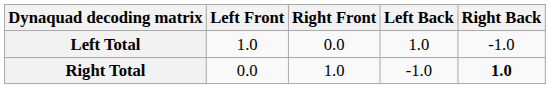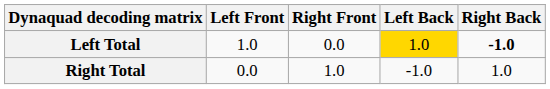(419, 44) no background -> (419, 44) gold background
(501, 44) normal -> (501, 44) bold
(501, 70) bold -> (501, 70) normal
